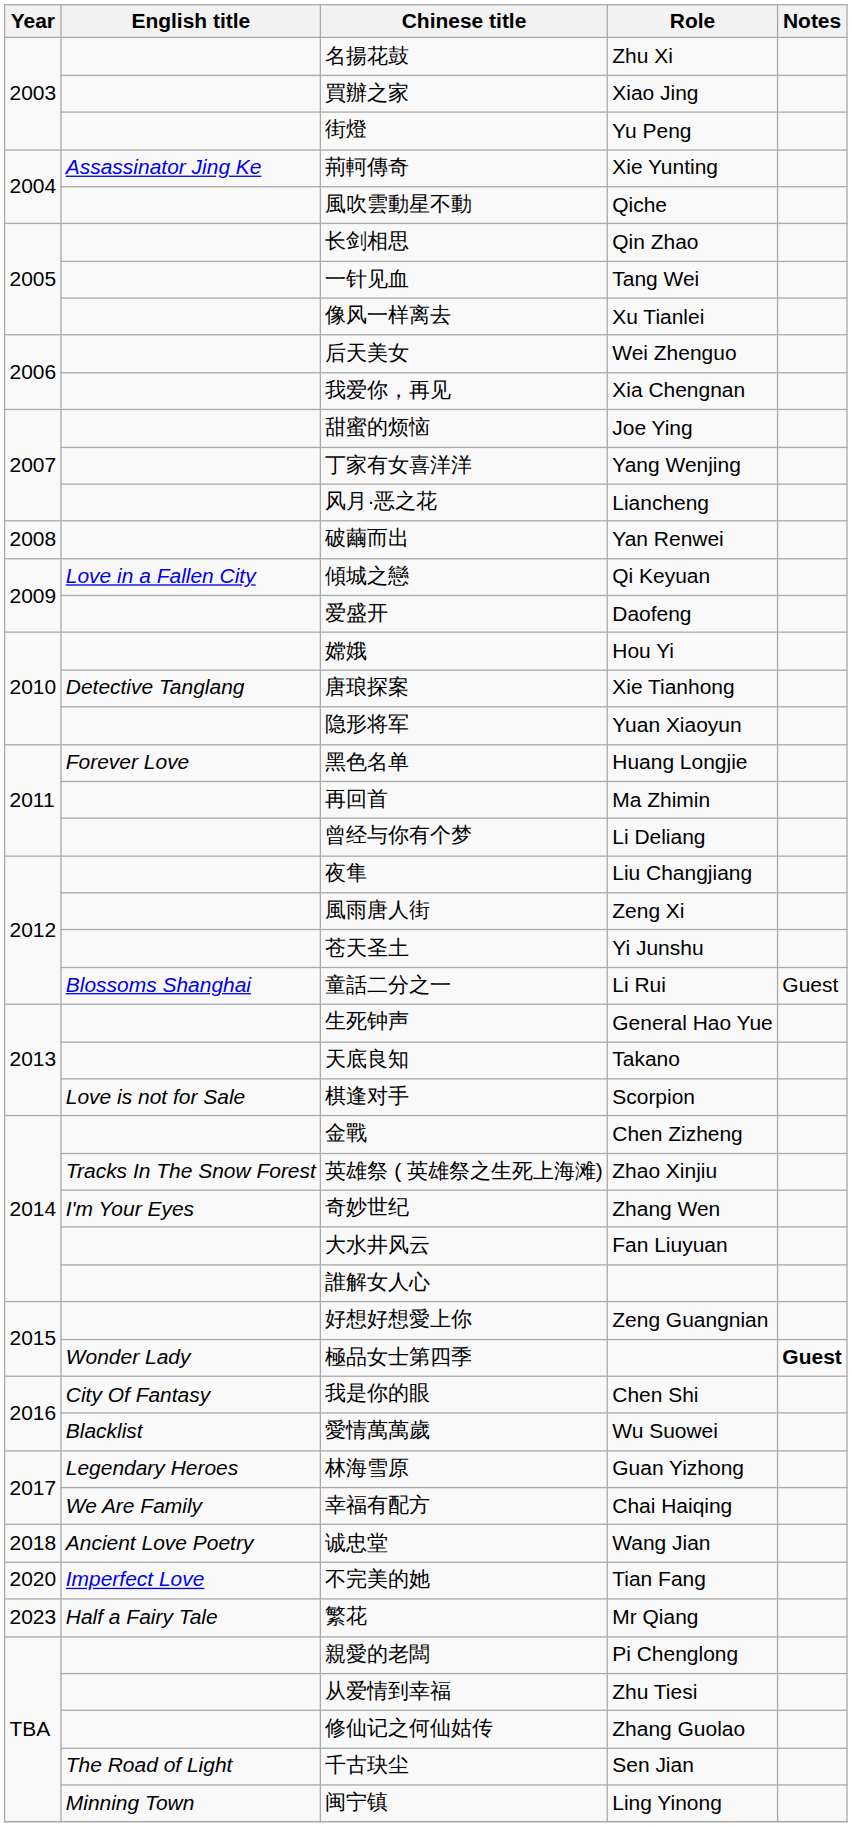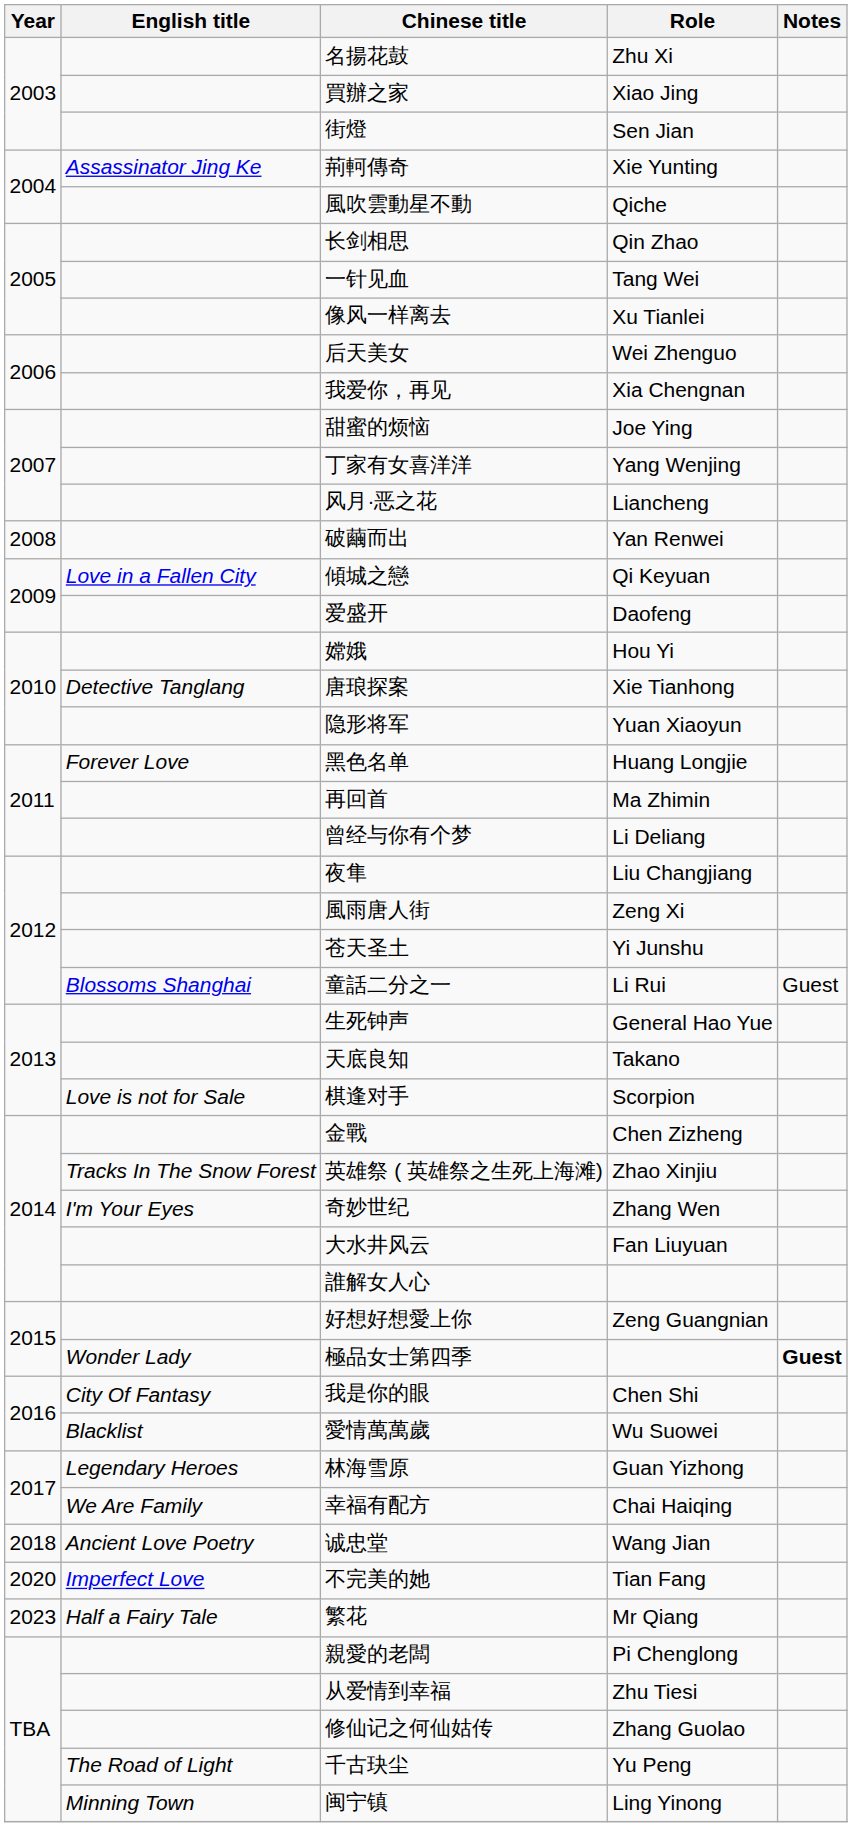(652, 130) Yu Peng -> (653, 130) Sen Jian
(653, 1766) Sen Jian -> (652, 1766) Yu Peng
